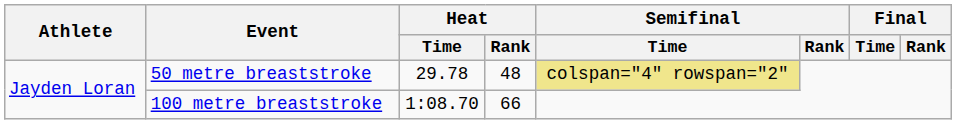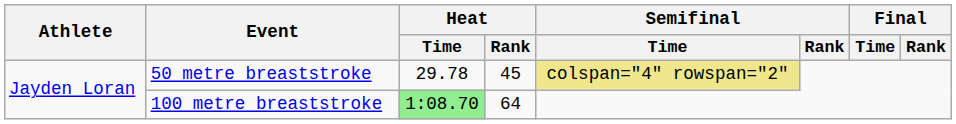(511, 75) 48 -> (511, 75) 45
(442, 104) no background -> (442, 104) lightgreen background
(511, 104) 66 -> (511, 104) 64
